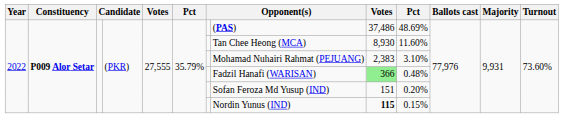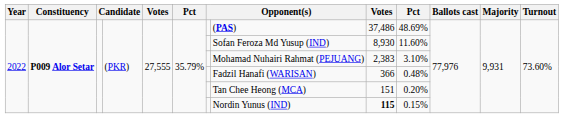(259, 43) Tan Chee Heong (MCA) -> (271, 43) Sofan Feroza Md Yusup (IND)
(387, 74) lightgreen background -> (387, 74) no background
(271, 89) Sofan Feroza Md Yusup (IND) -> (259, 89) Tan Chee Heong (MCA)
